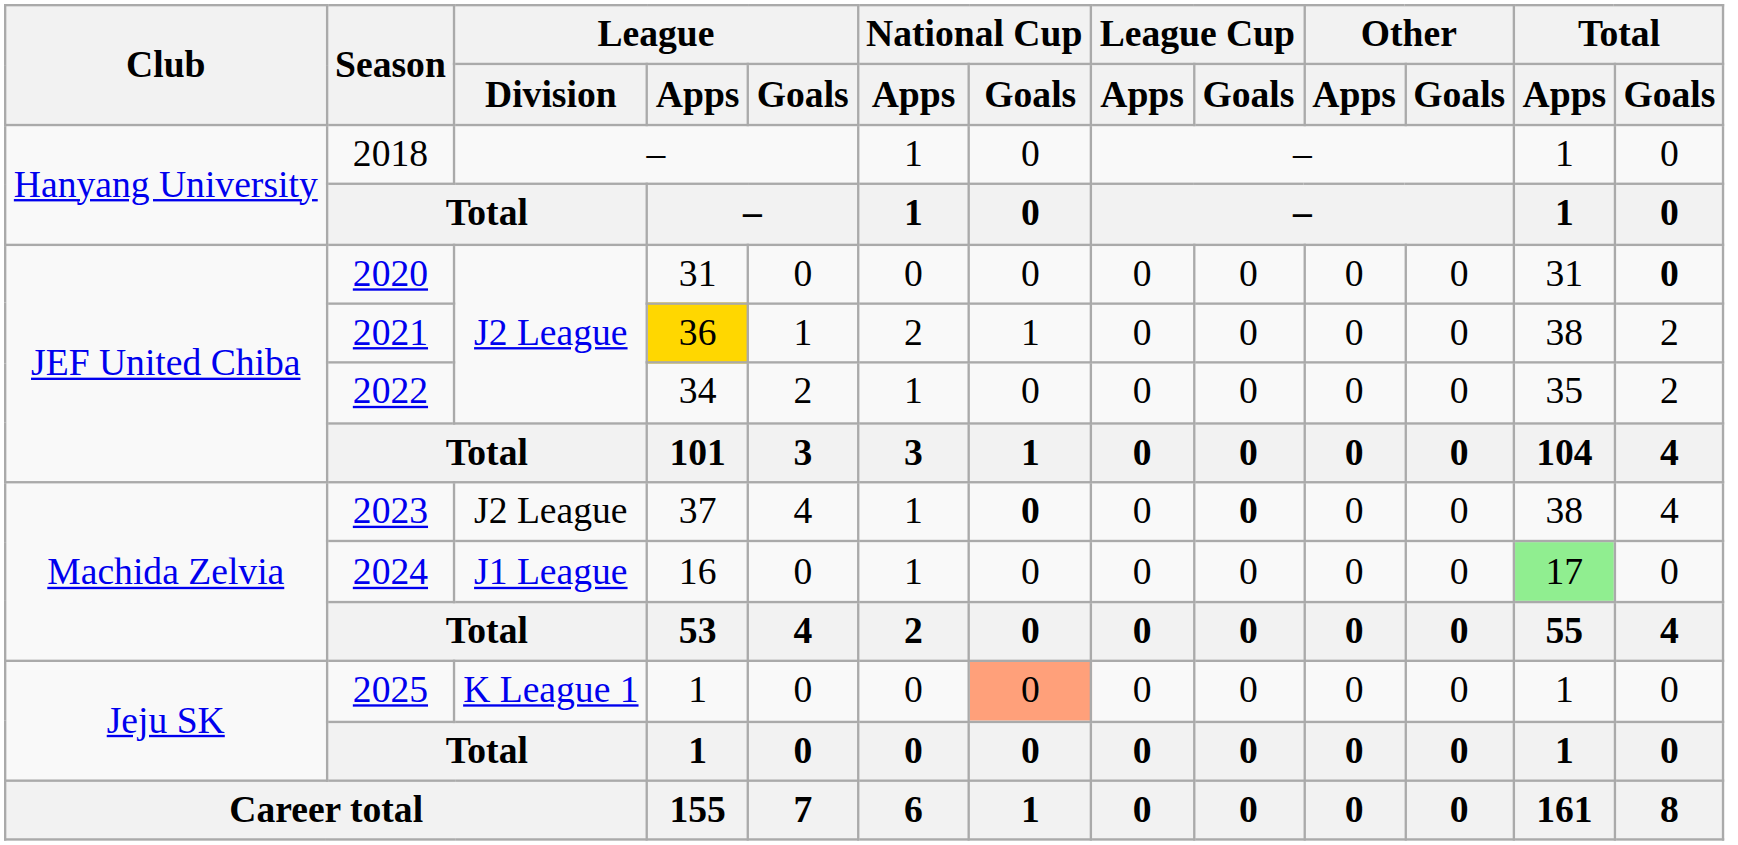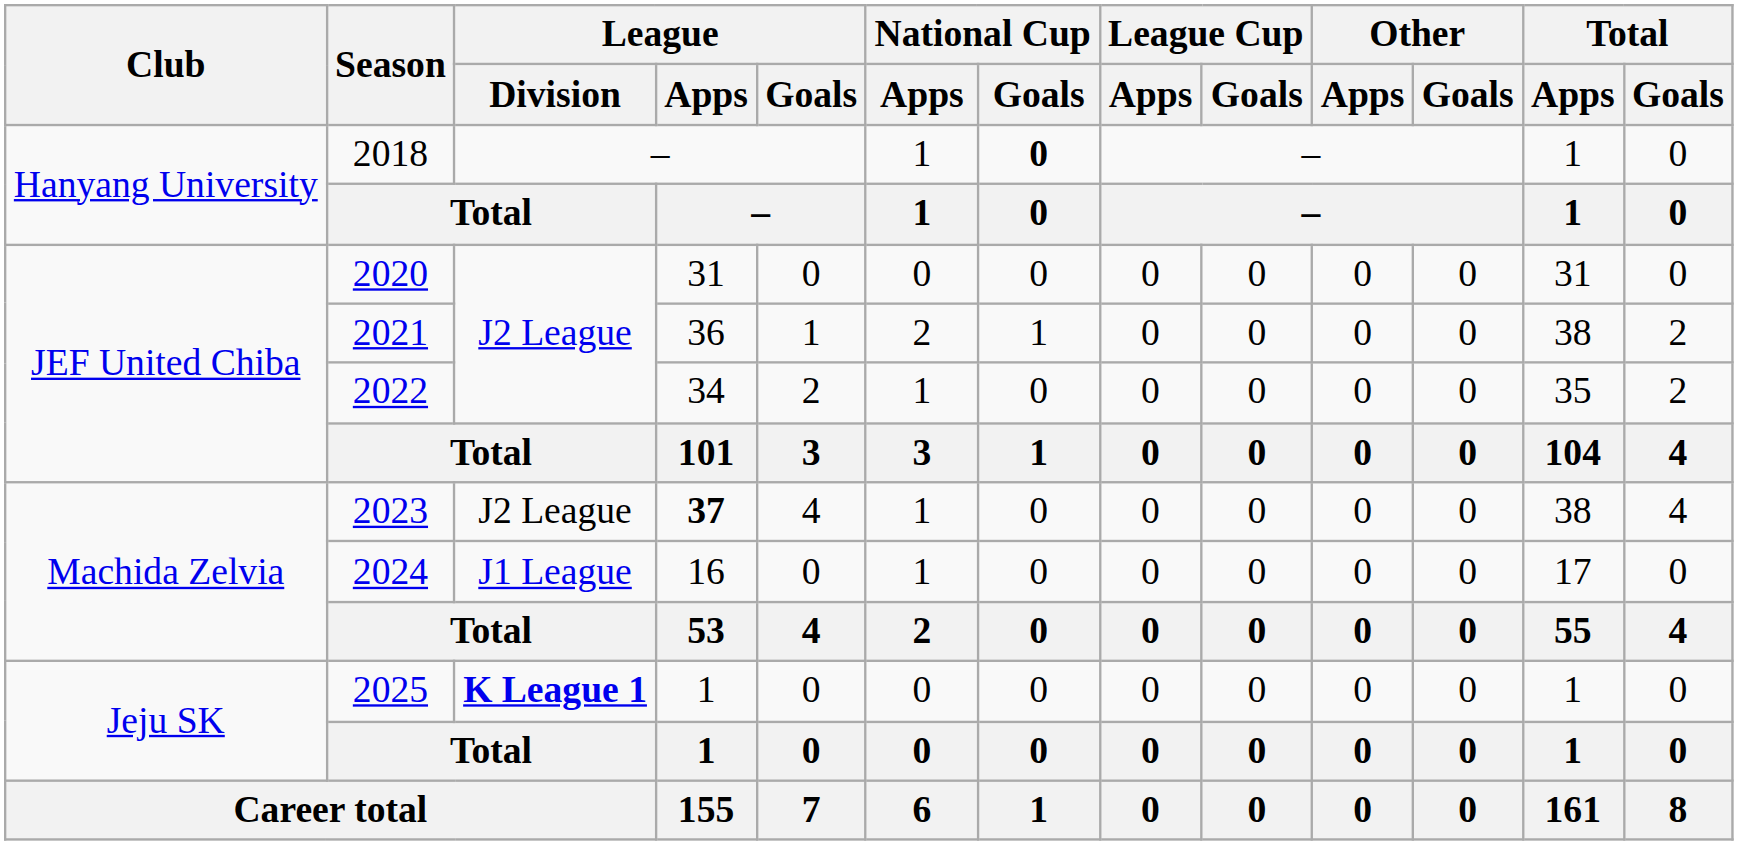(1030, 153) normal -> (1039, 153) bold
(1669, 272) bold -> (1678, 272) normal
(698, 332) gold background -> (706, 332) no background
(698, 511) normal -> (706, 511) bold
(1030, 511) bold -> (1039, 511) normal
(1248, 511) bold -> (1257, 511) normal
(1564, 570) lightgreen background -> (1573, 570) no background
(551, 690) normal -> (555, 690) bold
(1030, 690) lightsalmon background -> (1039, 690) no background
